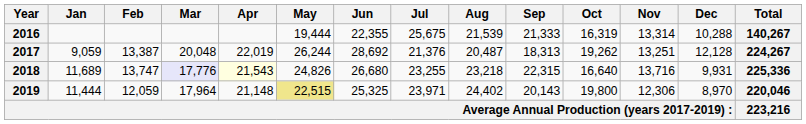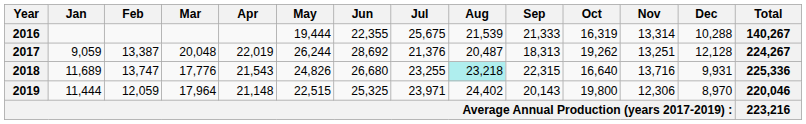(198, 72) lavender background -> (198, 72) no background
(255, 72) lightyellow background -> (255, 72) no background
(484, 72) no background -> (484, 72) paleturquoise background
(312, 91) khaki background -> (312, 91) no background
